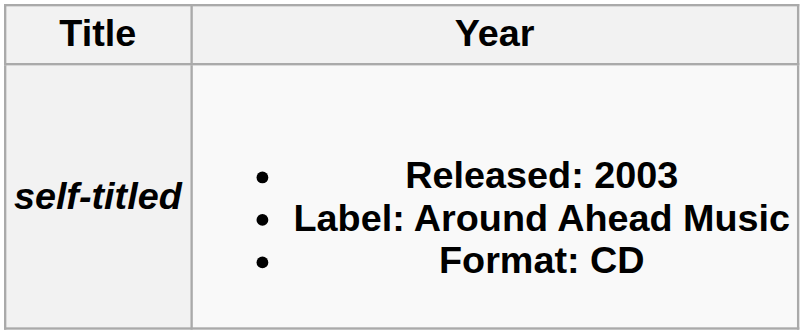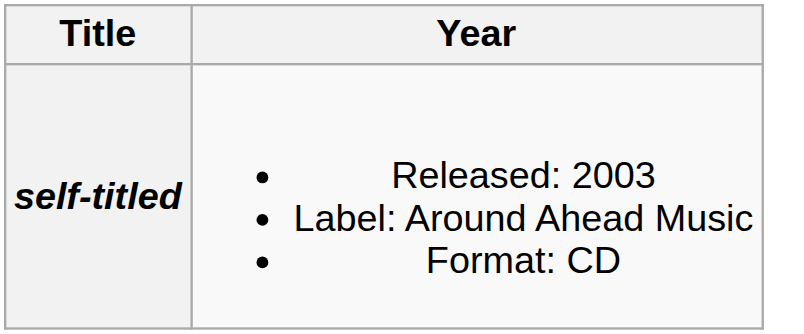(495, 218) bold -> (476, 218) normal
